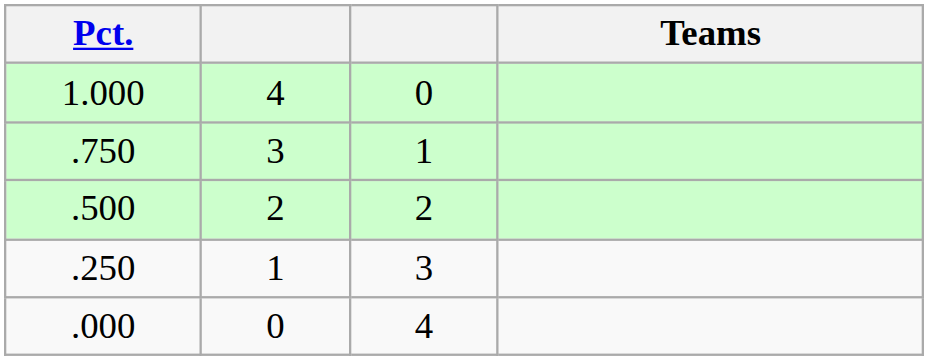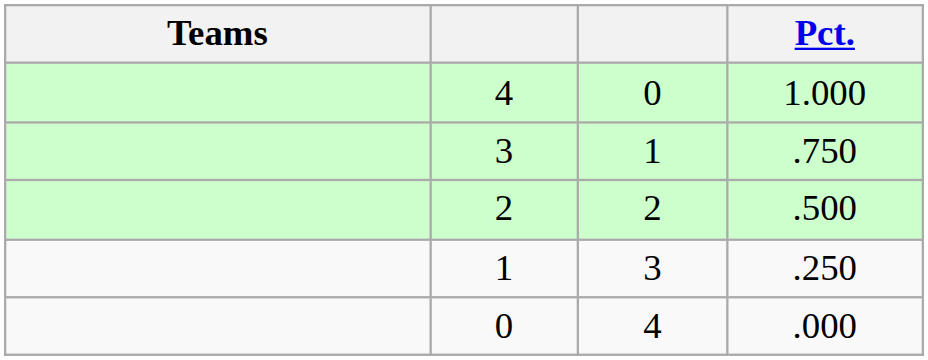columns swapped: (711, 33) <-> (103, 33)
